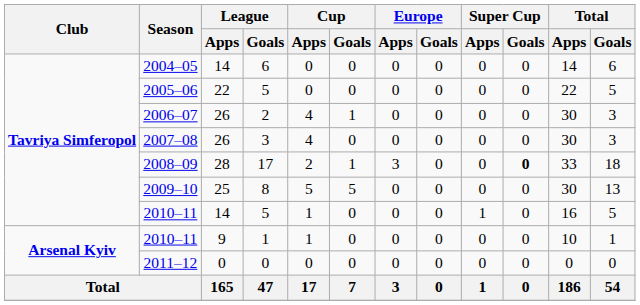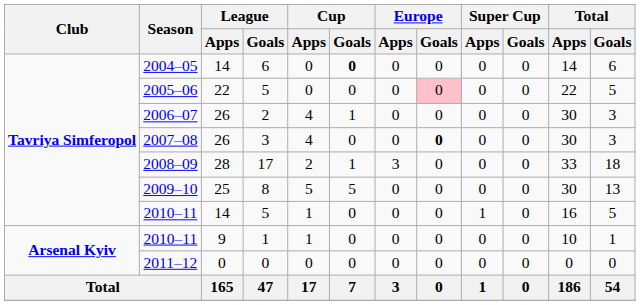(352, 66) normal -> (352, 66) bold
(439, 90) no background -> (439, 90) pink background
(439, 139) normal -> (439, 139) bold
(526, 164) bold -> (526, 164) normal
